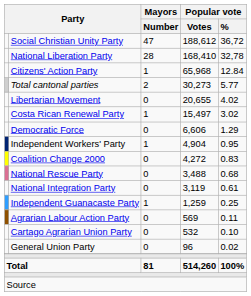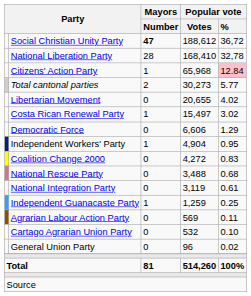(148, 41) normal -> (148, 41) bold
(232, 71) no background -> (232, 71) pink background
